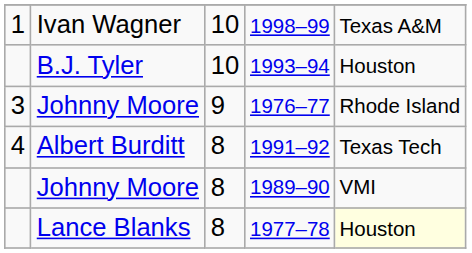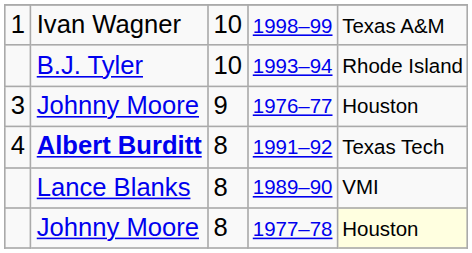(378, 66) Houston -> (403, 66) Rhode Island
(400, 106) Rhode Island -> (380, 106) Houston
(111, 146) normal -> (119, 146) bold
(118, 187) Johnny Moore -> (114, 187) Lance Blanks
(114, 227) Lance Blanks -> (118, 227) Johnny Moore
